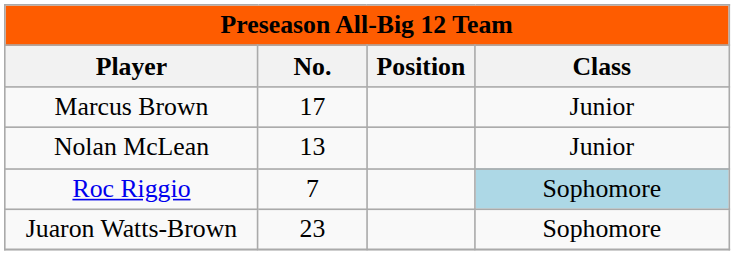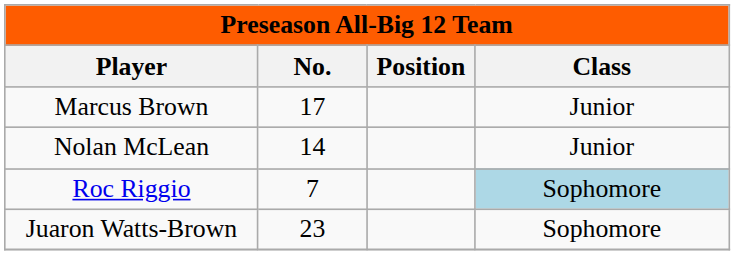(312, 147) 13 -> (312, 147) 14
